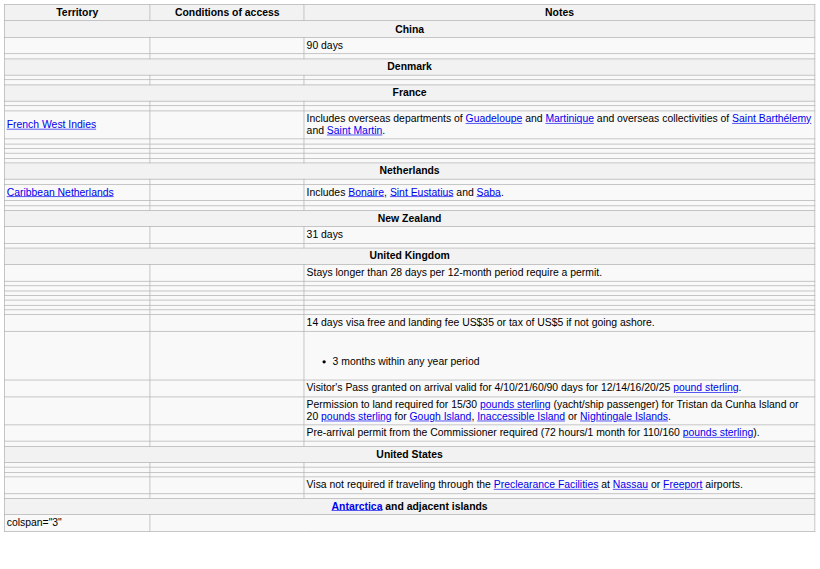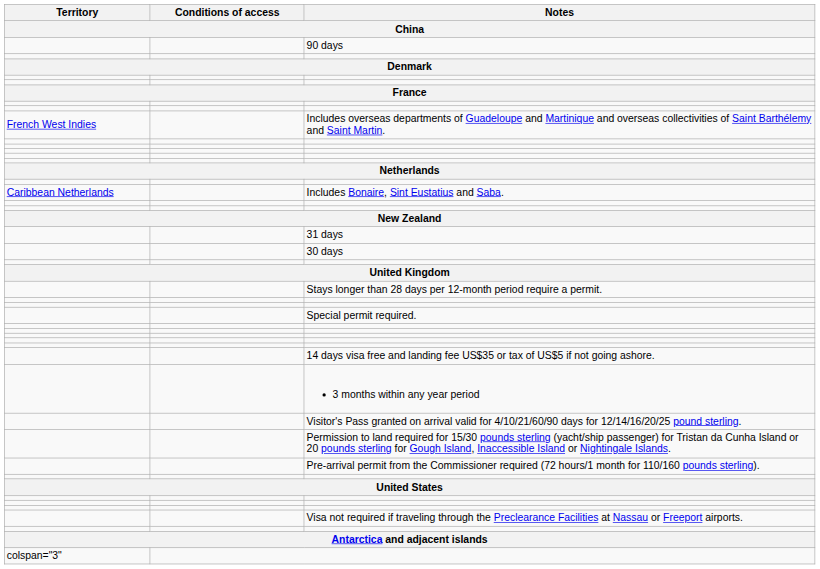+ row: (77, 252)
+ row: (77, 315)
